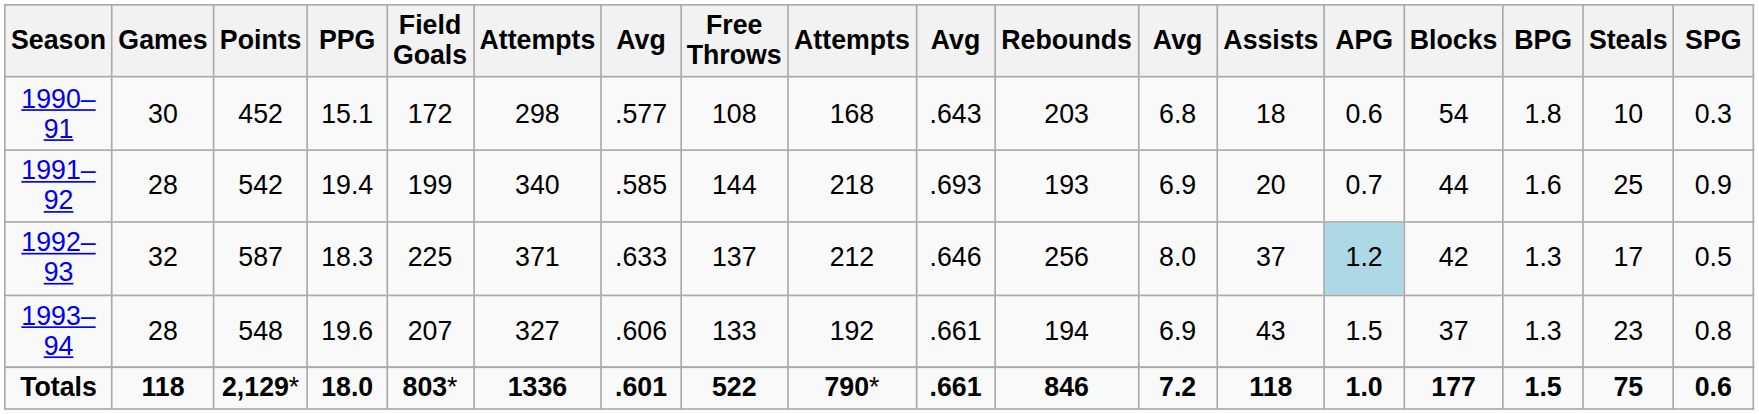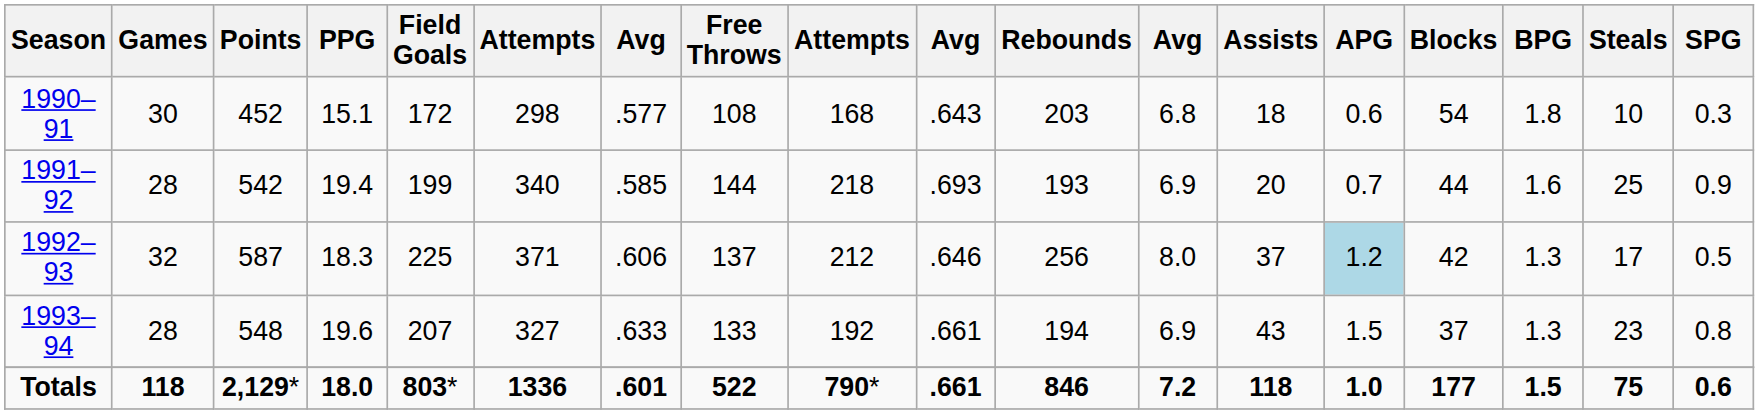(641, 258) .633 -> (641, 258) .606
(641, 330) .606 -> (641, 330) .633
